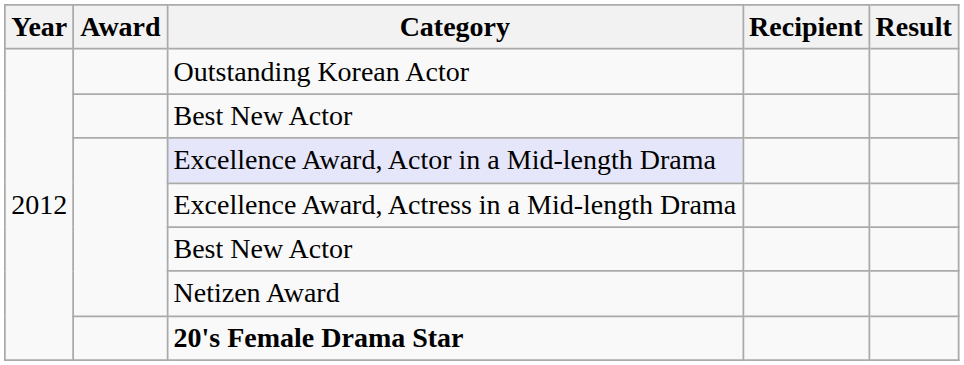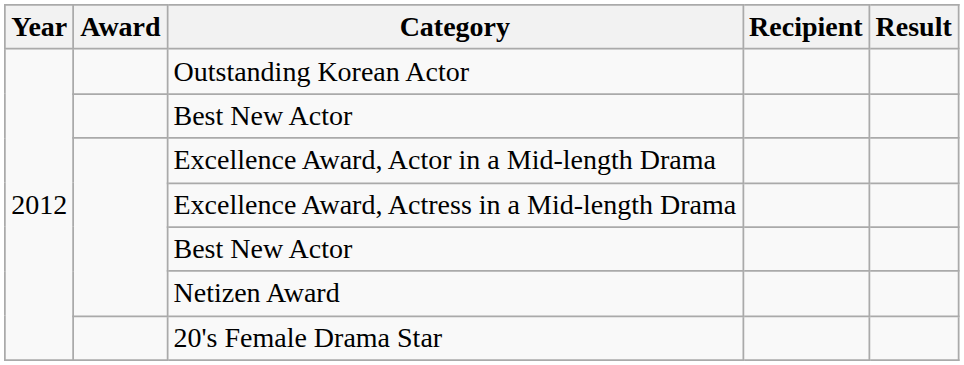(445, 159) lavender background -> (445, 159) no background
(319, 337) bold -> (308, 337) normal
